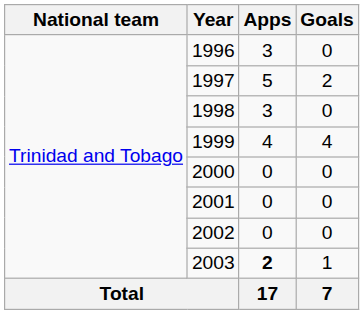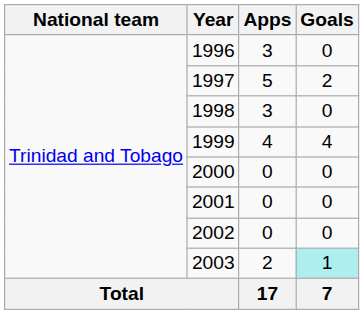(267, 263) bold -> (267, 263) normal
(327, 263) no background -> (327, 263) paleturquoise background
